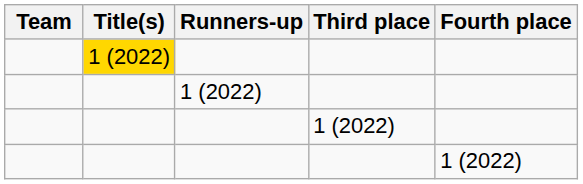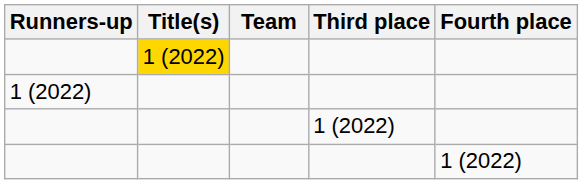columns swapped: (44, 21) <-> (242, 21)
